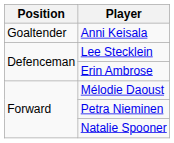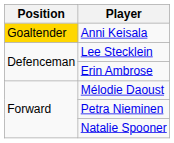(37, 33) no background -> (37, 33) gold background
